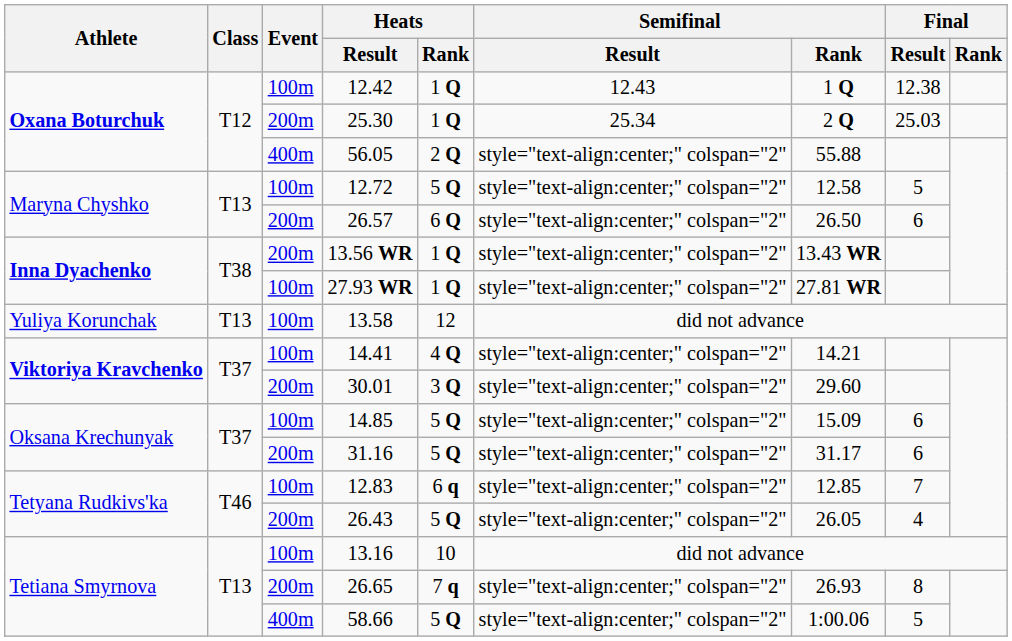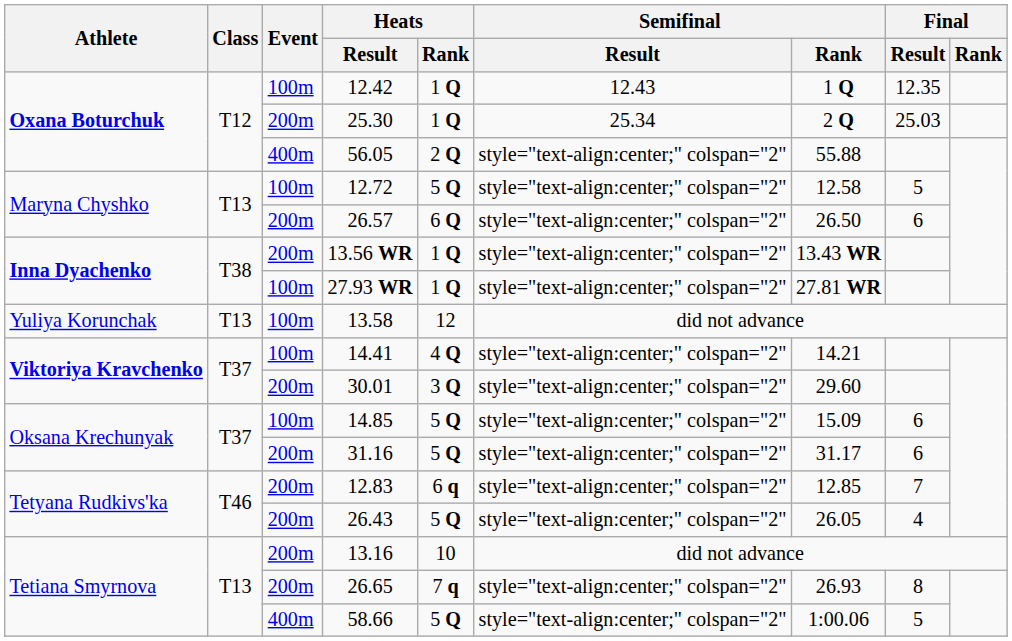(918, 88) 12.38 -> (918, 88) 12.35
(291, 487) 100m -> (291, 487) 200m
(291, 553) 100m -> (291, 553) 200m
